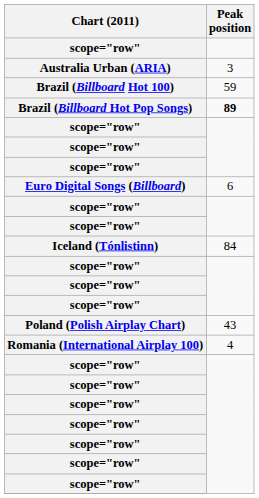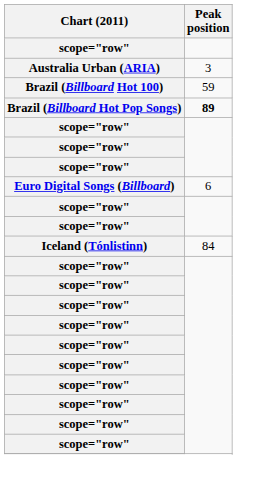- row: (105, 325)
- row: (105, 345)
